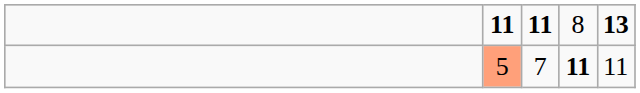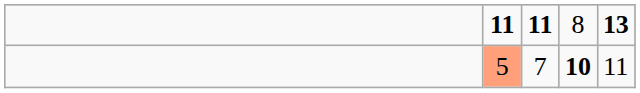(578, 66) 11 -> (578, 66) 10
